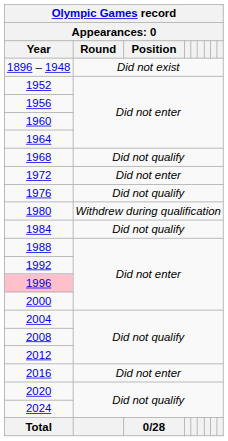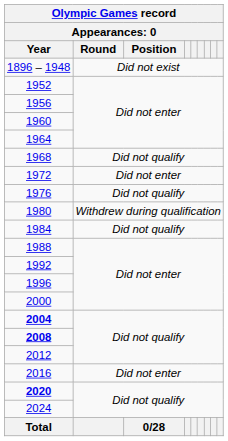(39, 283) pink background -> (39, 283) no background
(39, 319) normal -> (39, 319) bold
(39, 337) normal -> (39, 337) bold
(39, 391) normal -> (39, 391) bold
